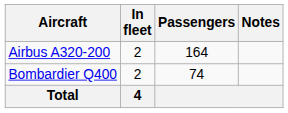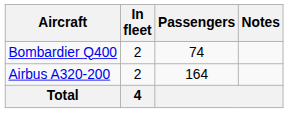rows swapped: (59, 52) <-> (63, 74)
